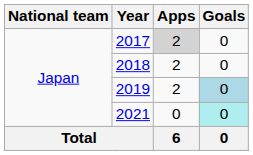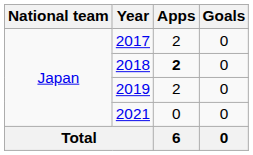(176, 41) lightgrey background -> (176, 41) no background
(176, 65) normal -> (176, 65) bold
(224, 89) lightblue background -> (224, 89) no background
(224, 114) paleturquoise background -> (224, 114) no background
